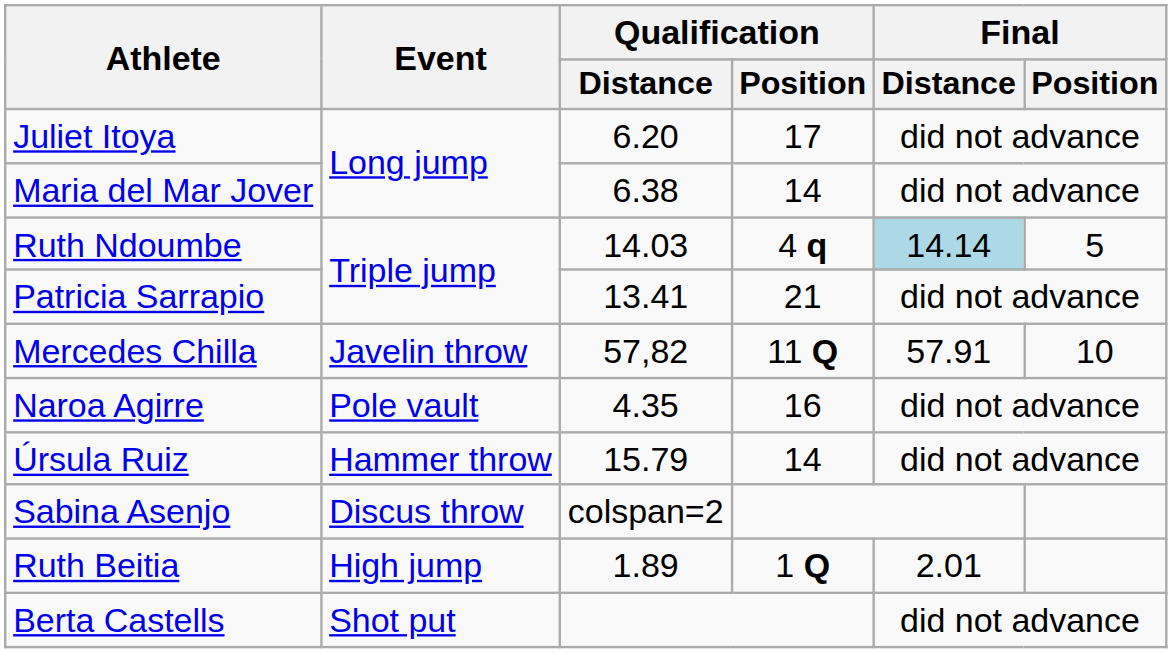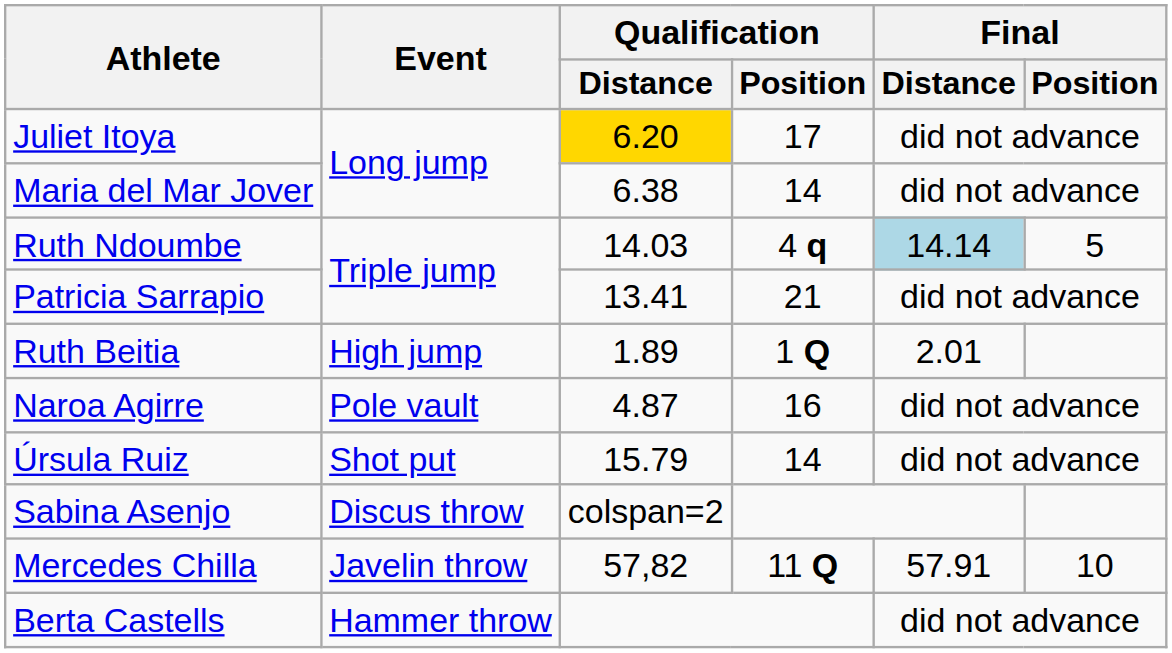(646, 137) no background -> (646, 137) gold background
rows swapped: (96, 566) <-> (135, 352)
(646, 405) 4.35 -> (646, 405) 4.87
(441, 459) Hammer throw -> (392, 459) Shot put
(392, 620) Shot put -> (441, 620) Hammer throw
